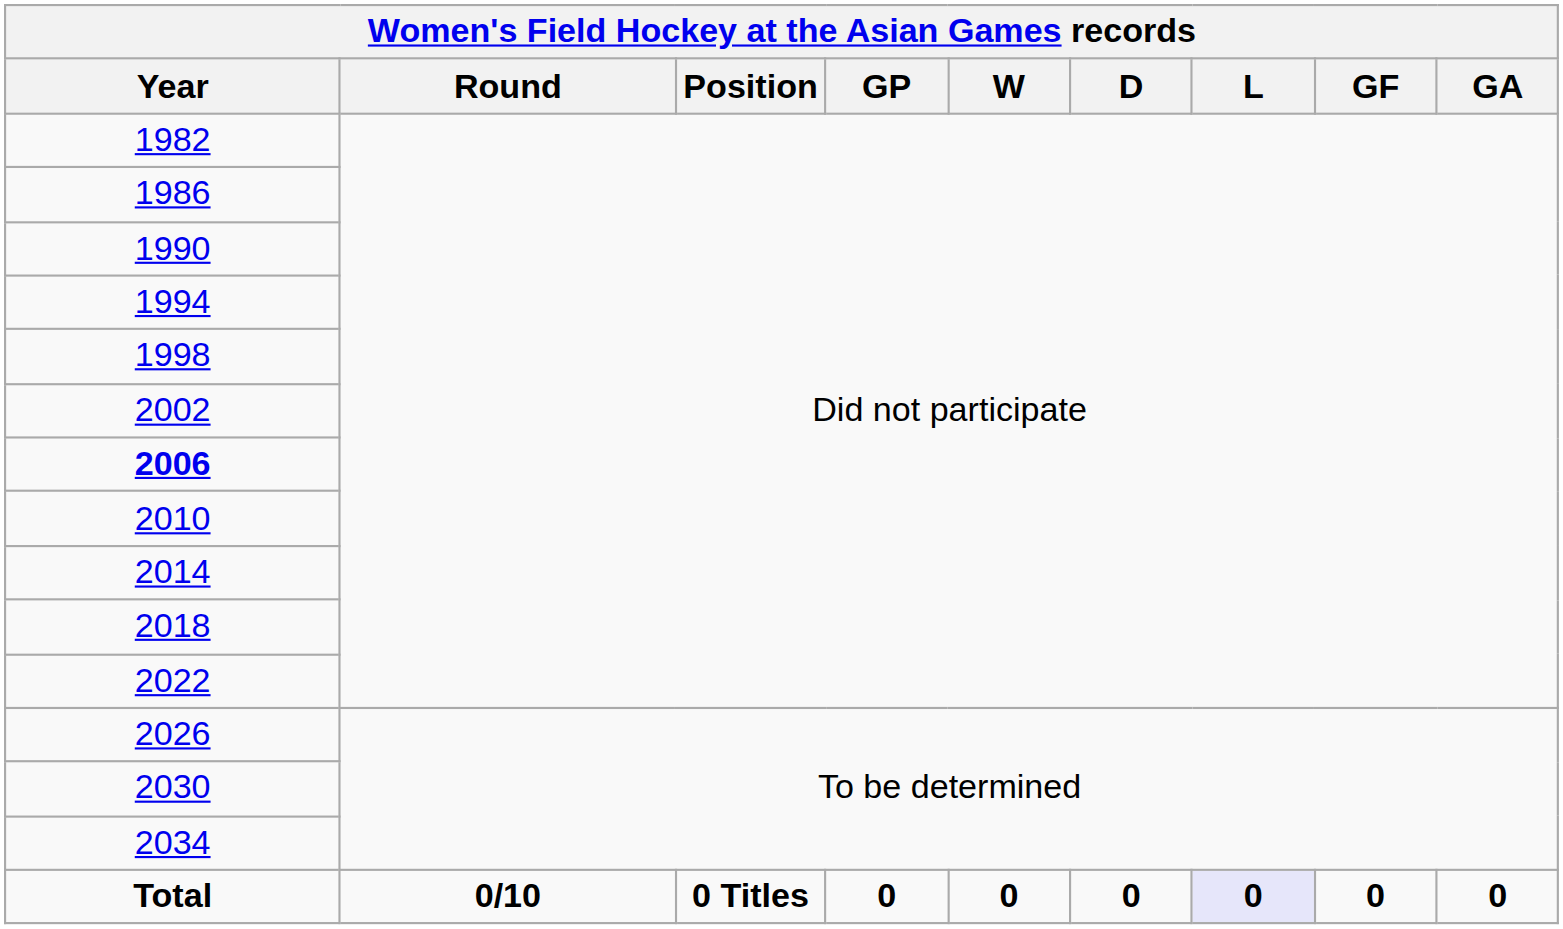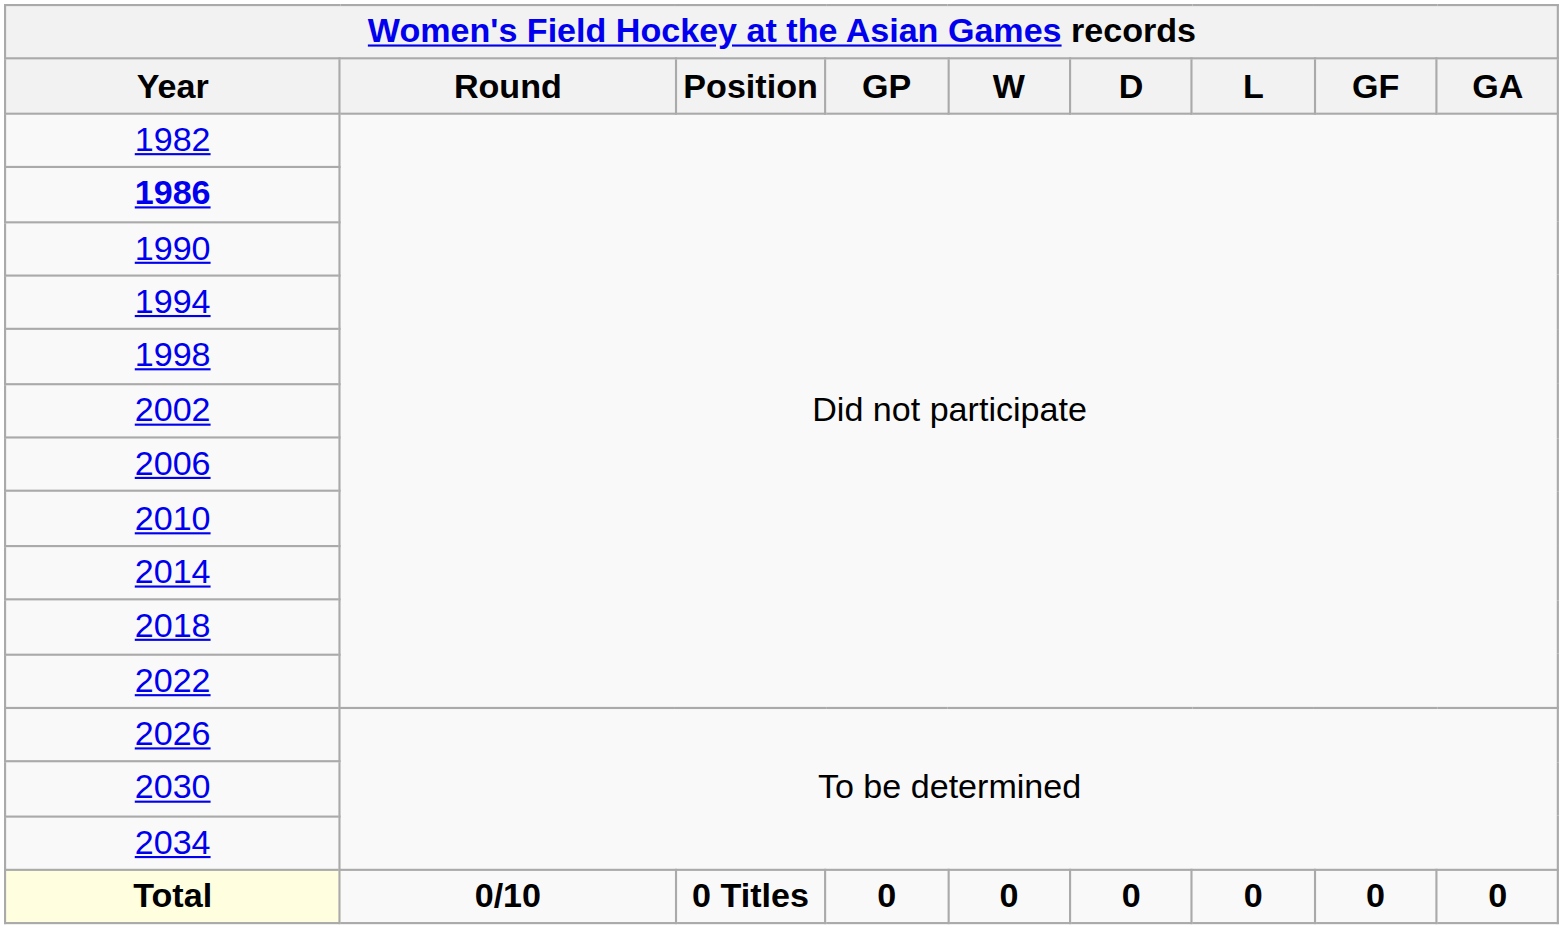(173, 193) normal -> (173, 193) bold
(173, 463) bold -> (173, 463) normal
(173, 896) no background -> (173, 896) lightyellow background
(1253, 896) lavender background -> (1253, 896) no background
